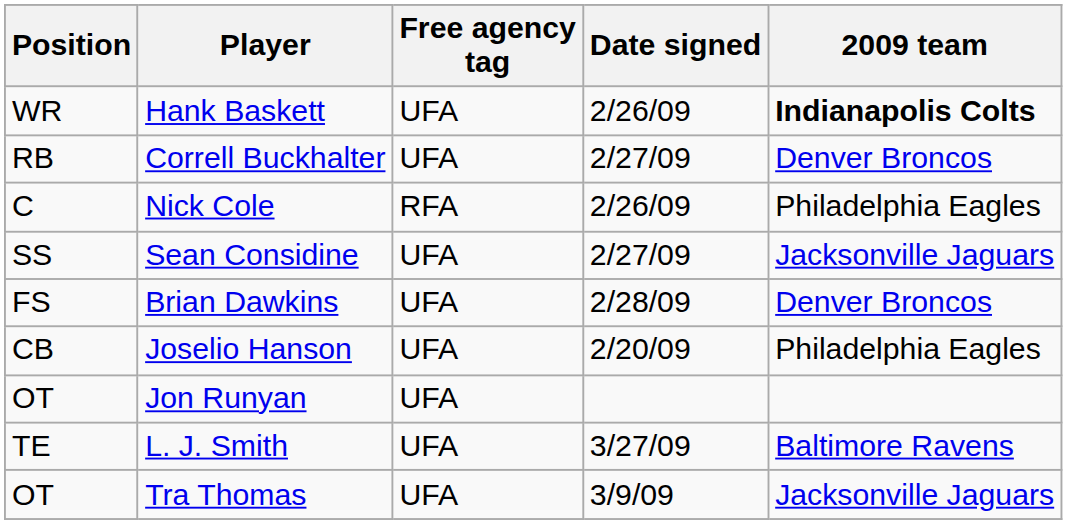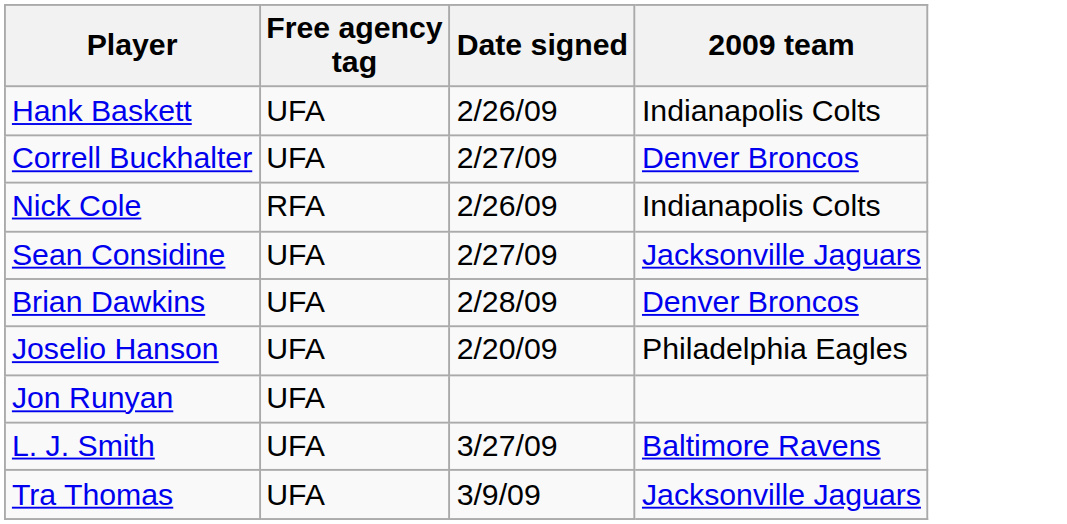- column: (72, 45)
(905, 110) bold -> (761, 110) normal
(908, 206) Philadelphia Eagles -> (761, 206) Indianapolis Colts
